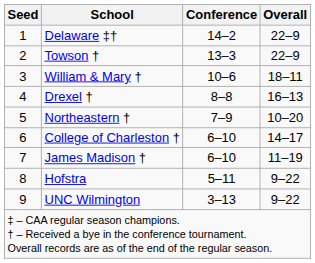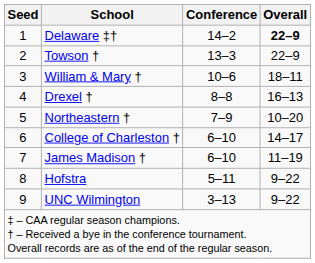(285, 36) normal -> (285, 36) bold
